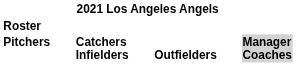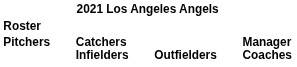(267, 48) lightgrey background -> (267, 48) no background
